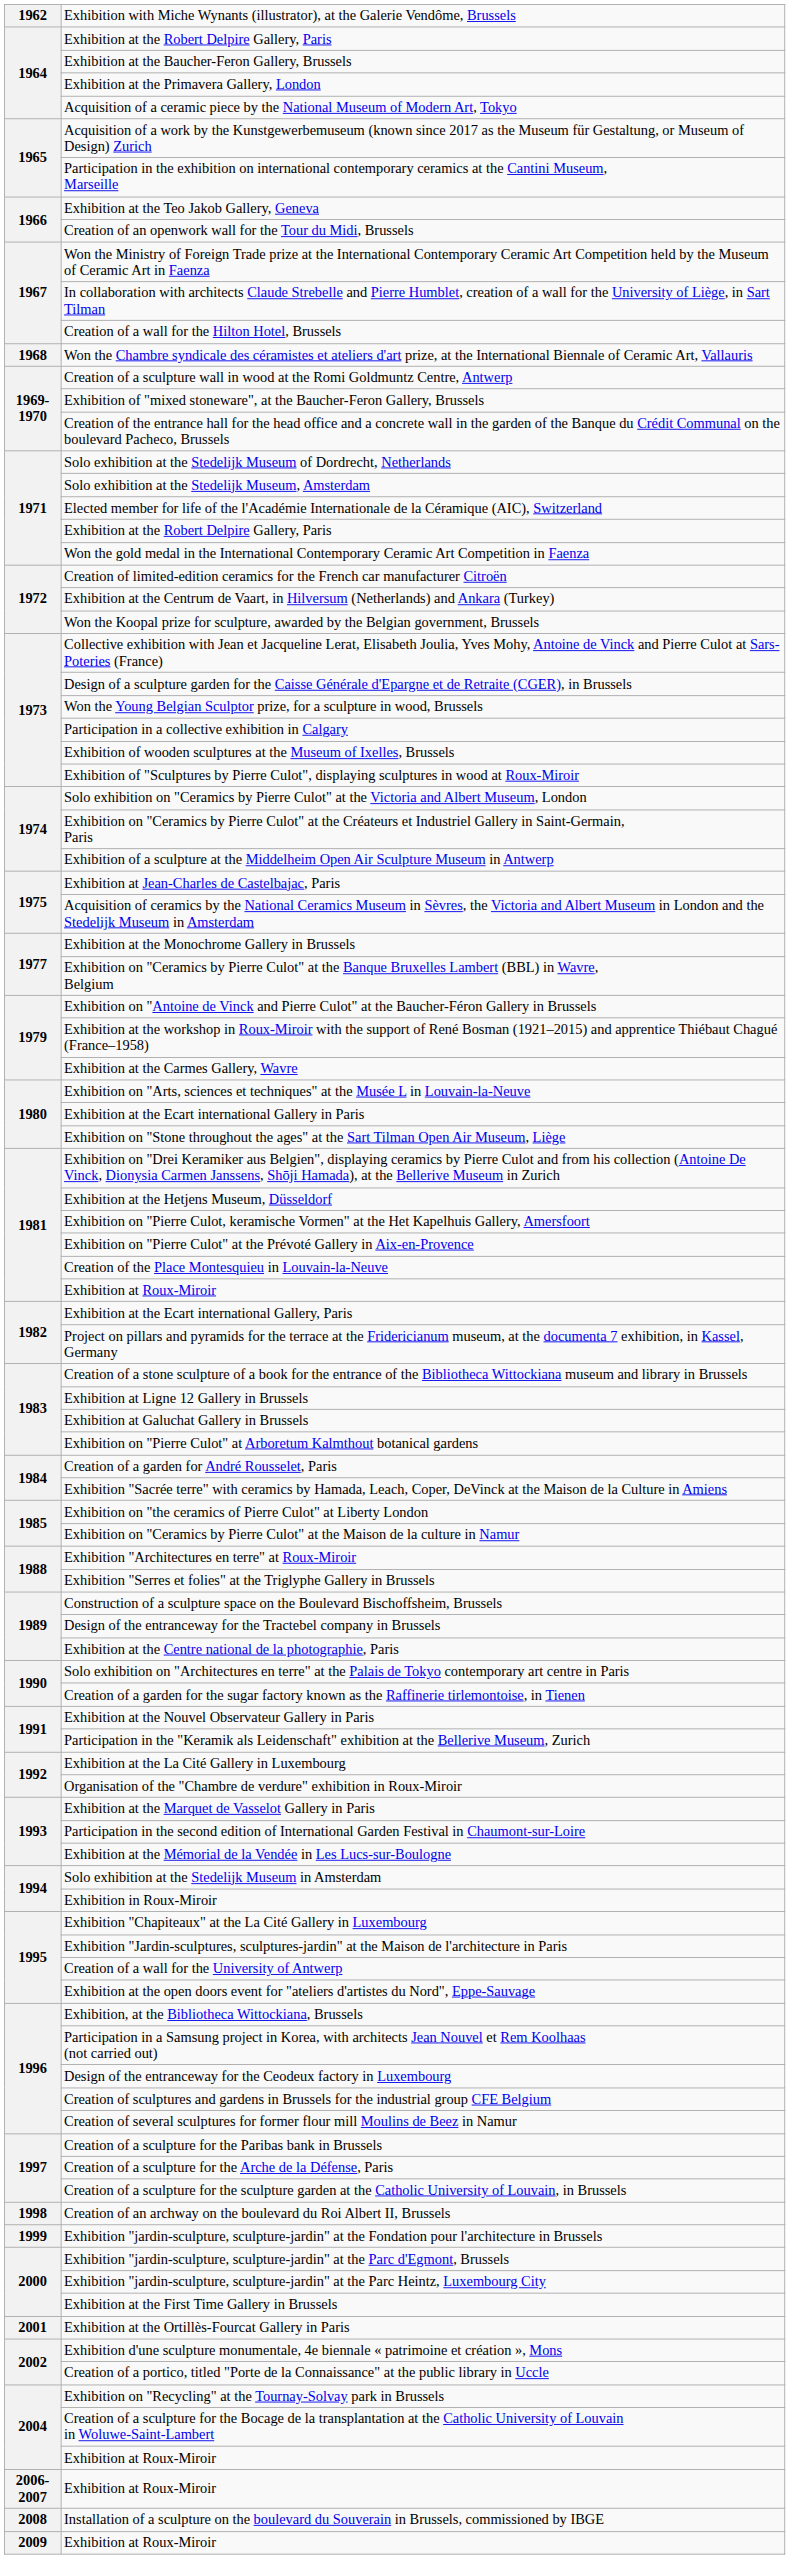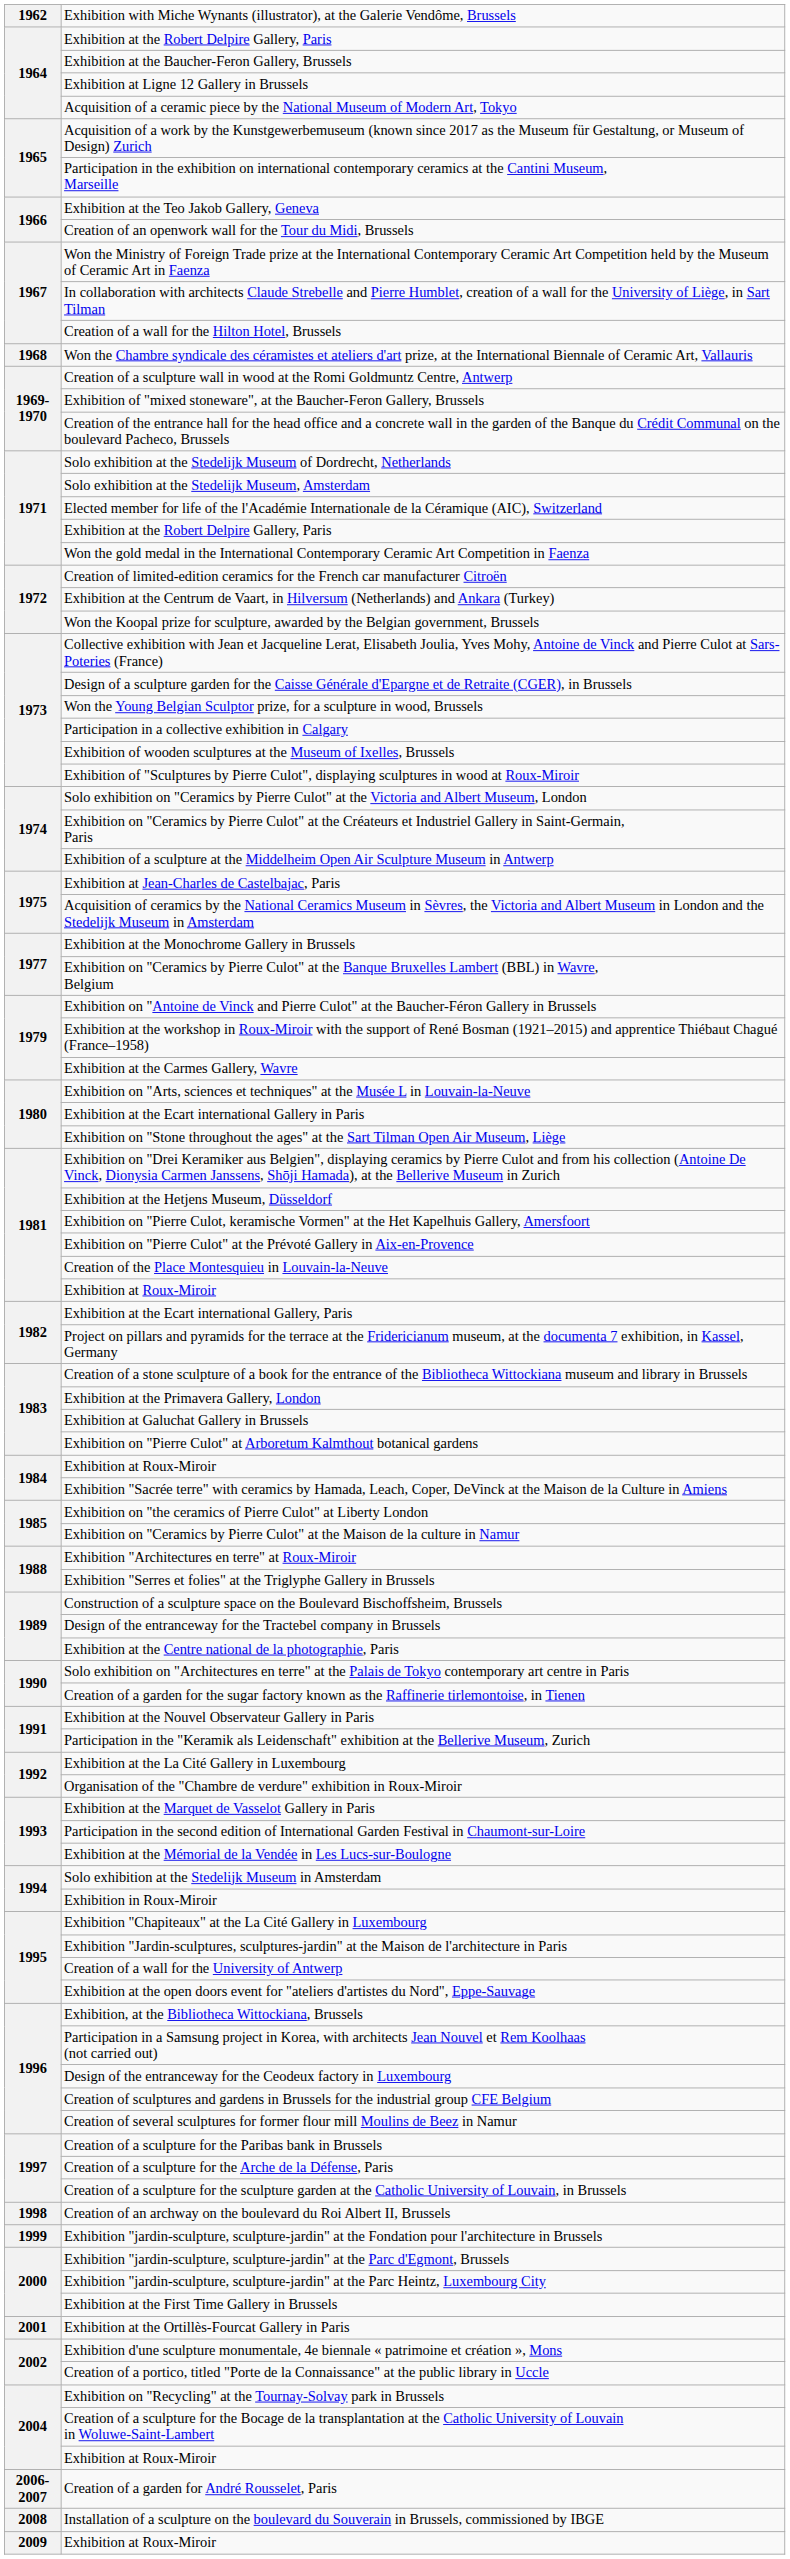(192, 84) Exhibition at the Primavera Gallery, London -> (186, 84) Exhibition at Ligne 12 Gallery in Brussels
(186, 1397) Exhibition at Ligne 12 Gallery in Brussels -> (192, 1397) Exhibition at the Primavera Gallery, London
(200, 1466) Creation of a garden for André Rousselet, Paris -> (140, 1466) Exhibition at Roux-Miroir
(140, 2488) Exhibition at Roux-Miroir -> (200, 2488) Creation of a garden for André Rousselet, Paris
